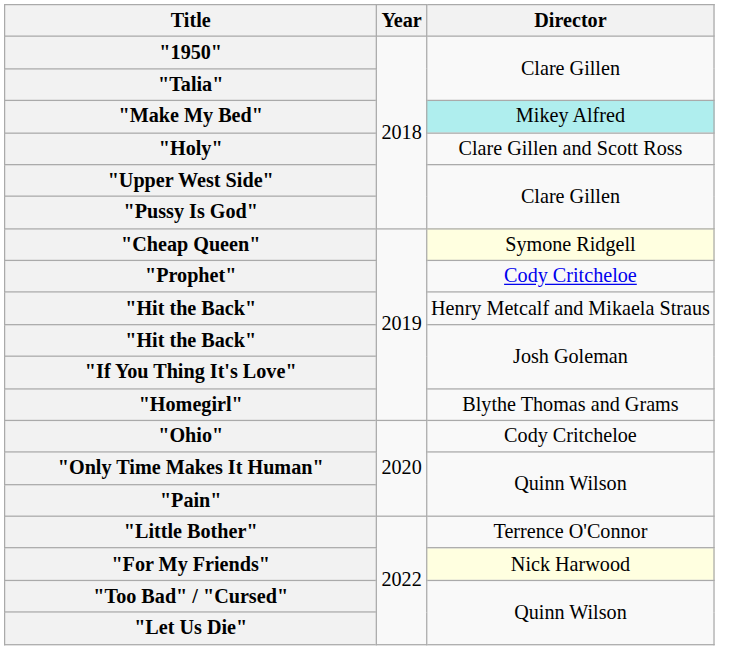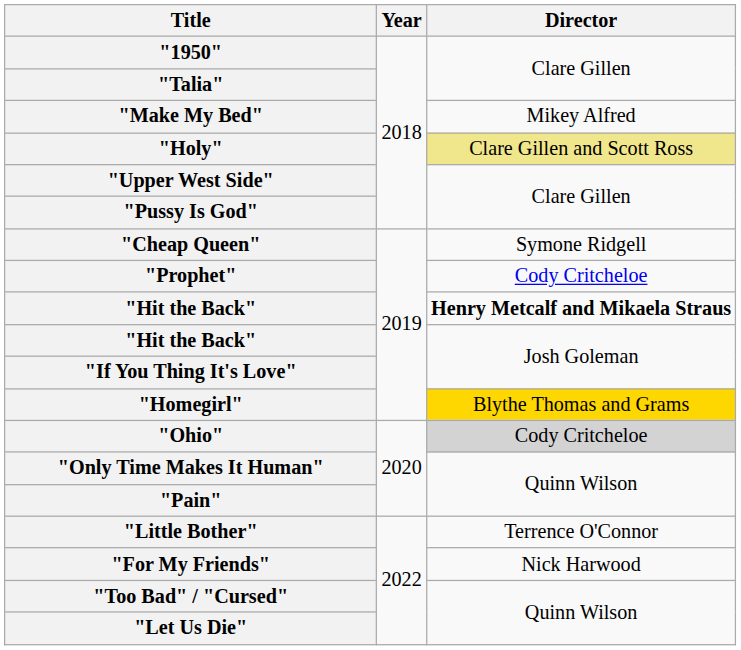(570, 116) paleturquoise background -> (581, 116) no background
(570, 148) no background -> (581, 148) khaki background
(570, 244) lightyellow background -> (581, 244) no background
(570, 308) normal -> (581, 308) bold
(570, 404) no background -> (581, 404) gold background
(570, 436) no background -> (581, 436) lightgrey background
(570, 564) lightyellow background -> (581, 564) no background
